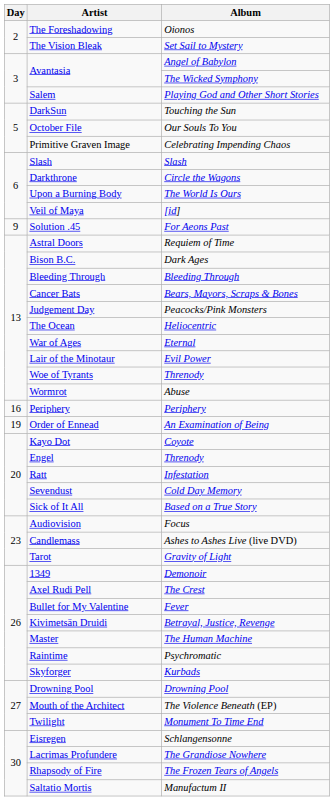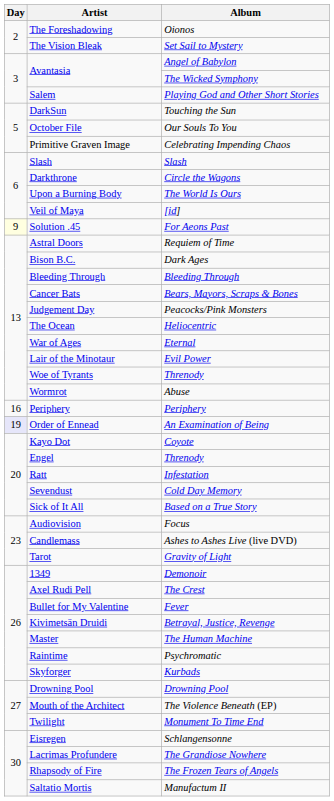(16, 227) no background -> (16, 227) lightyellow background
(16, 425) no background -> (16, 425) lavender background
